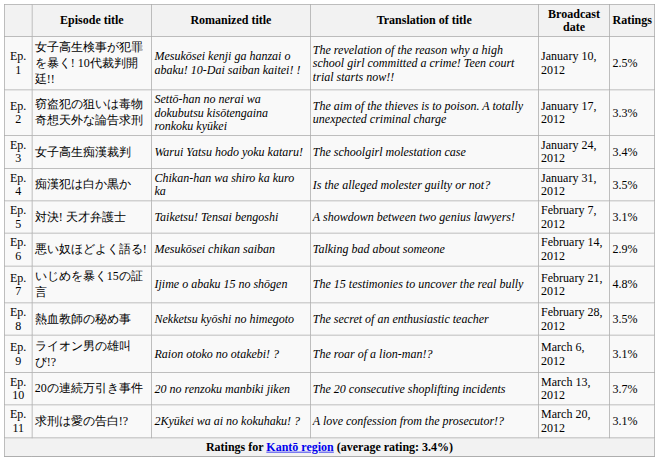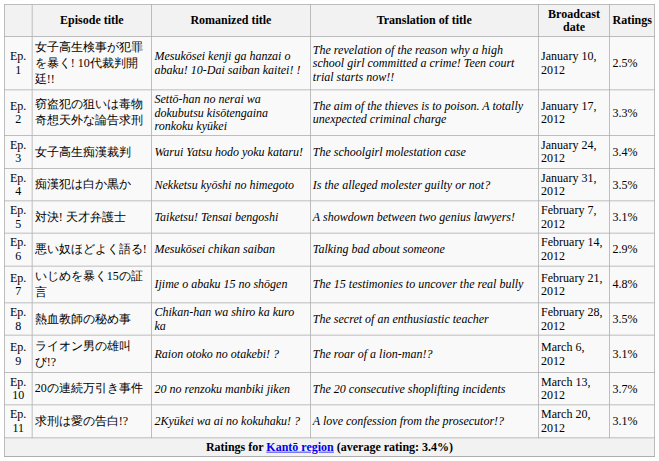(224, 184) Chikan-han wa shiro ka kuro ka -> (224, 184) Nekketsu kyōshi no himegoto
(224, 319) Nekketsu kyōshi no himegoto -> (224, 319) Chikan-han wa shiro ka kuro ka
